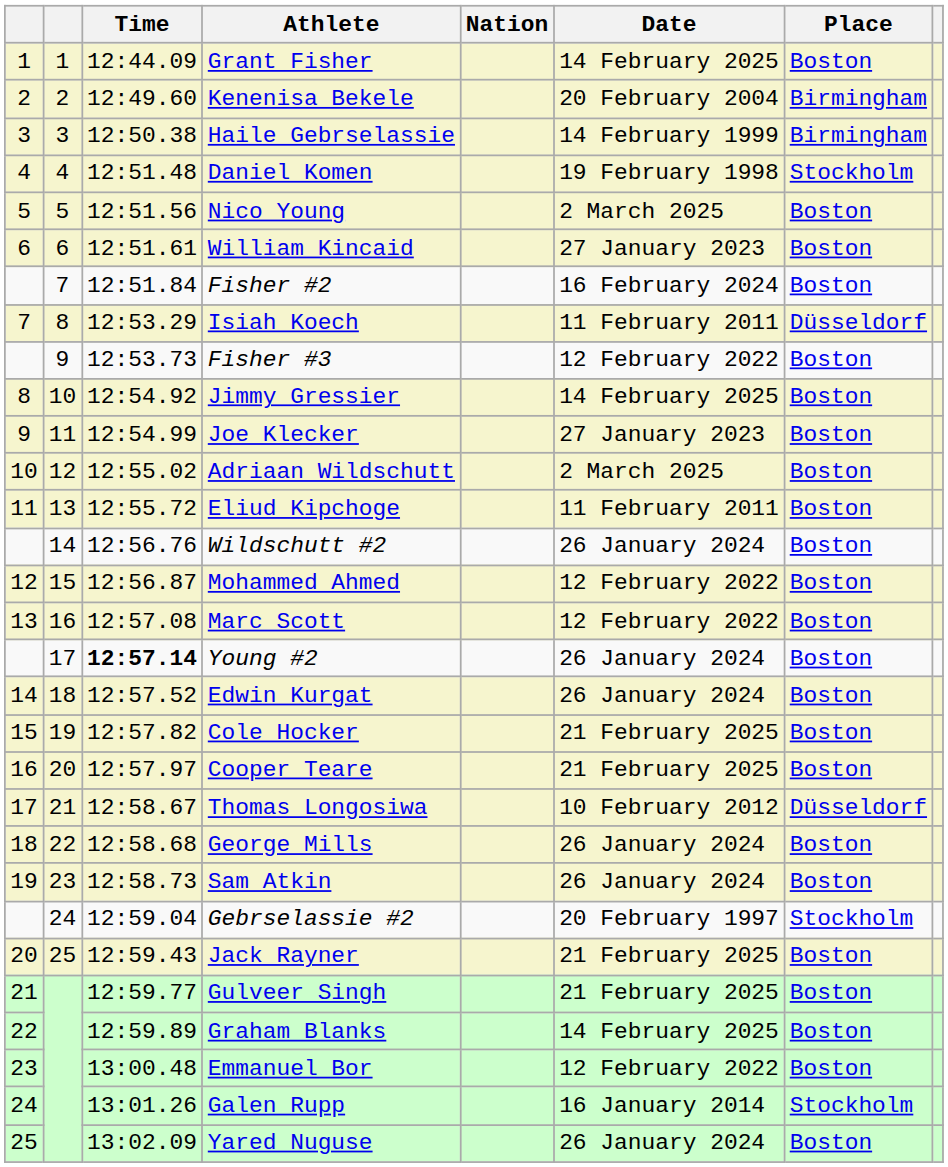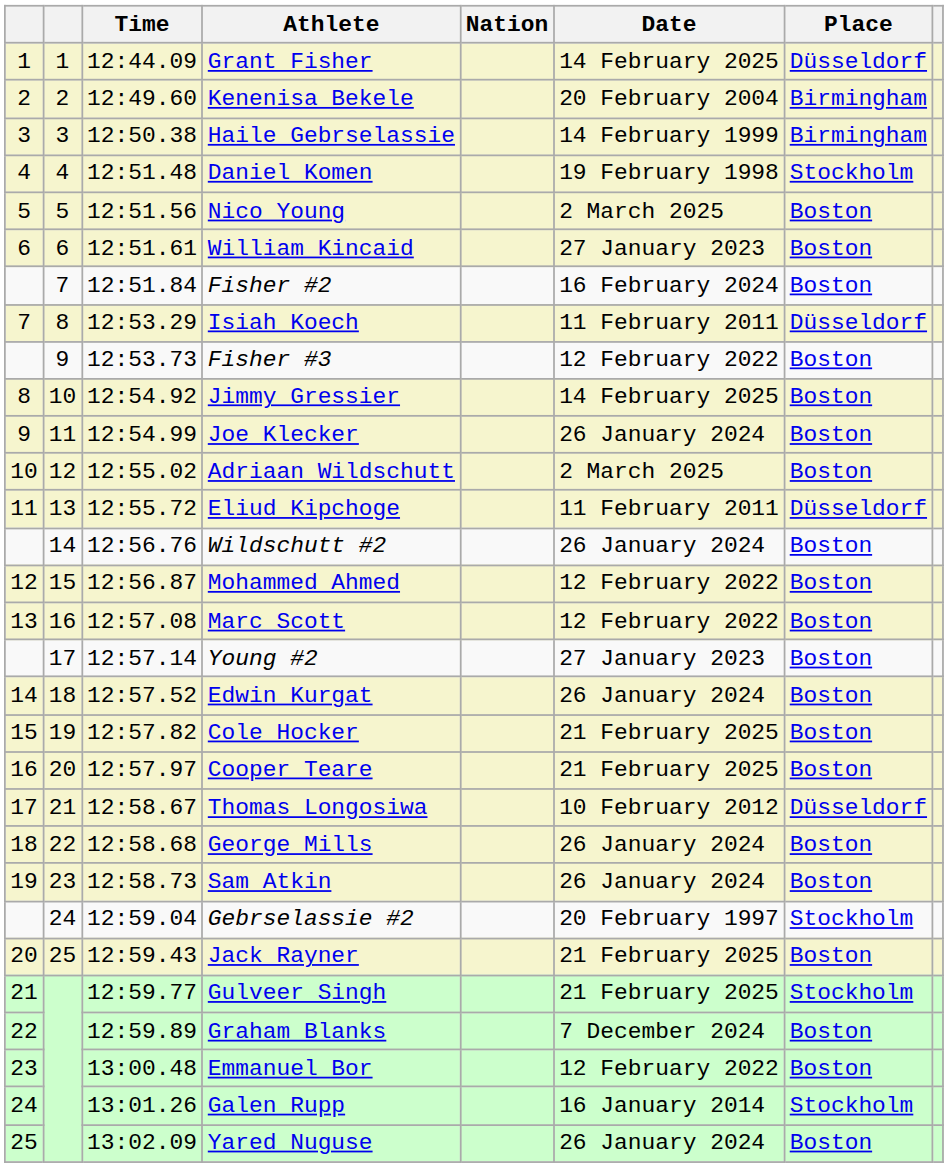(831, 62) Boston -> (858, 62) Düsseldorf
(662, 435) 27 January 2023 -> (662, 435) 26 January 2024
(831, 509) Boston -> (858, 509) Düsseldorf
(142, 658) bold -> (142, 658) normal
(662, 658) 26 January 2024 -> (662, 658) 27 January 2023
(831, 994) Boston -> (852, 994) Stockholm
(669, 1031) 14 February 2025 -> (662, 1031) 7 December 2024
